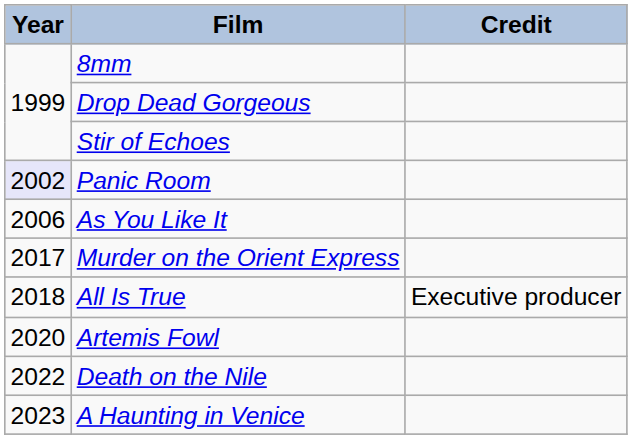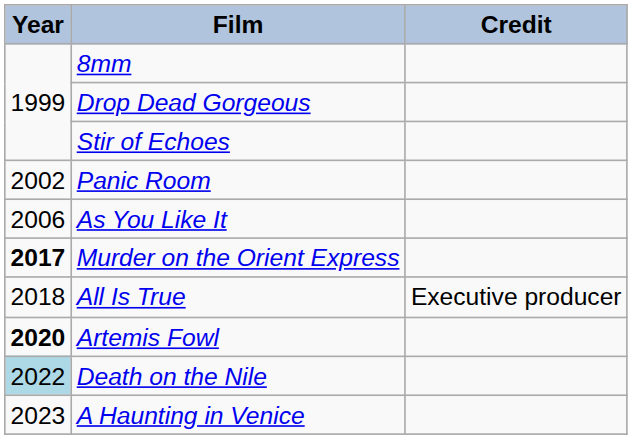(38, 180) lavender background -> (38, 180) no background
(38, 258) normal -> (38, 258) bold
(38, 336) normal -> (38, 336) bold
(38, 375) no background -> (38, 375) lightblue background
